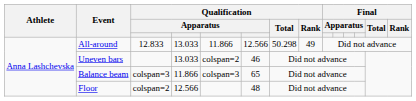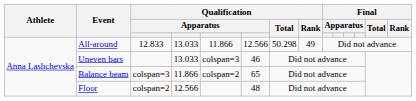(221, 59) colspan=2 -> (221, 59) colspan=3
(221, 74) colspan=3 -> (221, 74) colspan=2
